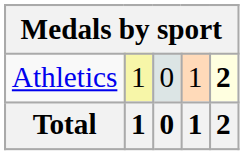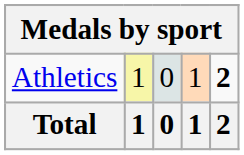(223, 77) lightyellow background -> (223, 77) no background
